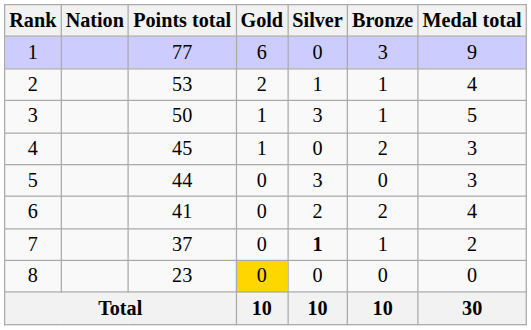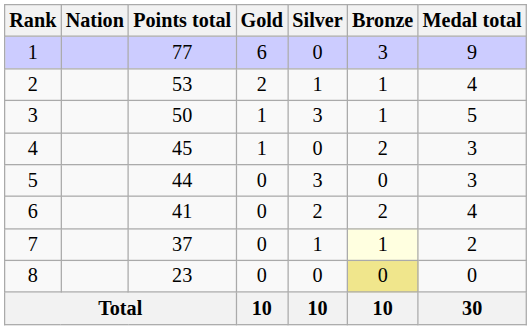(318, 244) bold -> (318, 244) normal
(383, 244) no background -> (383, 244) lightyellow background
(262, 276) gold background -> (262, 276) no background
(383, 276) no background -> (383, 276) khaki background
